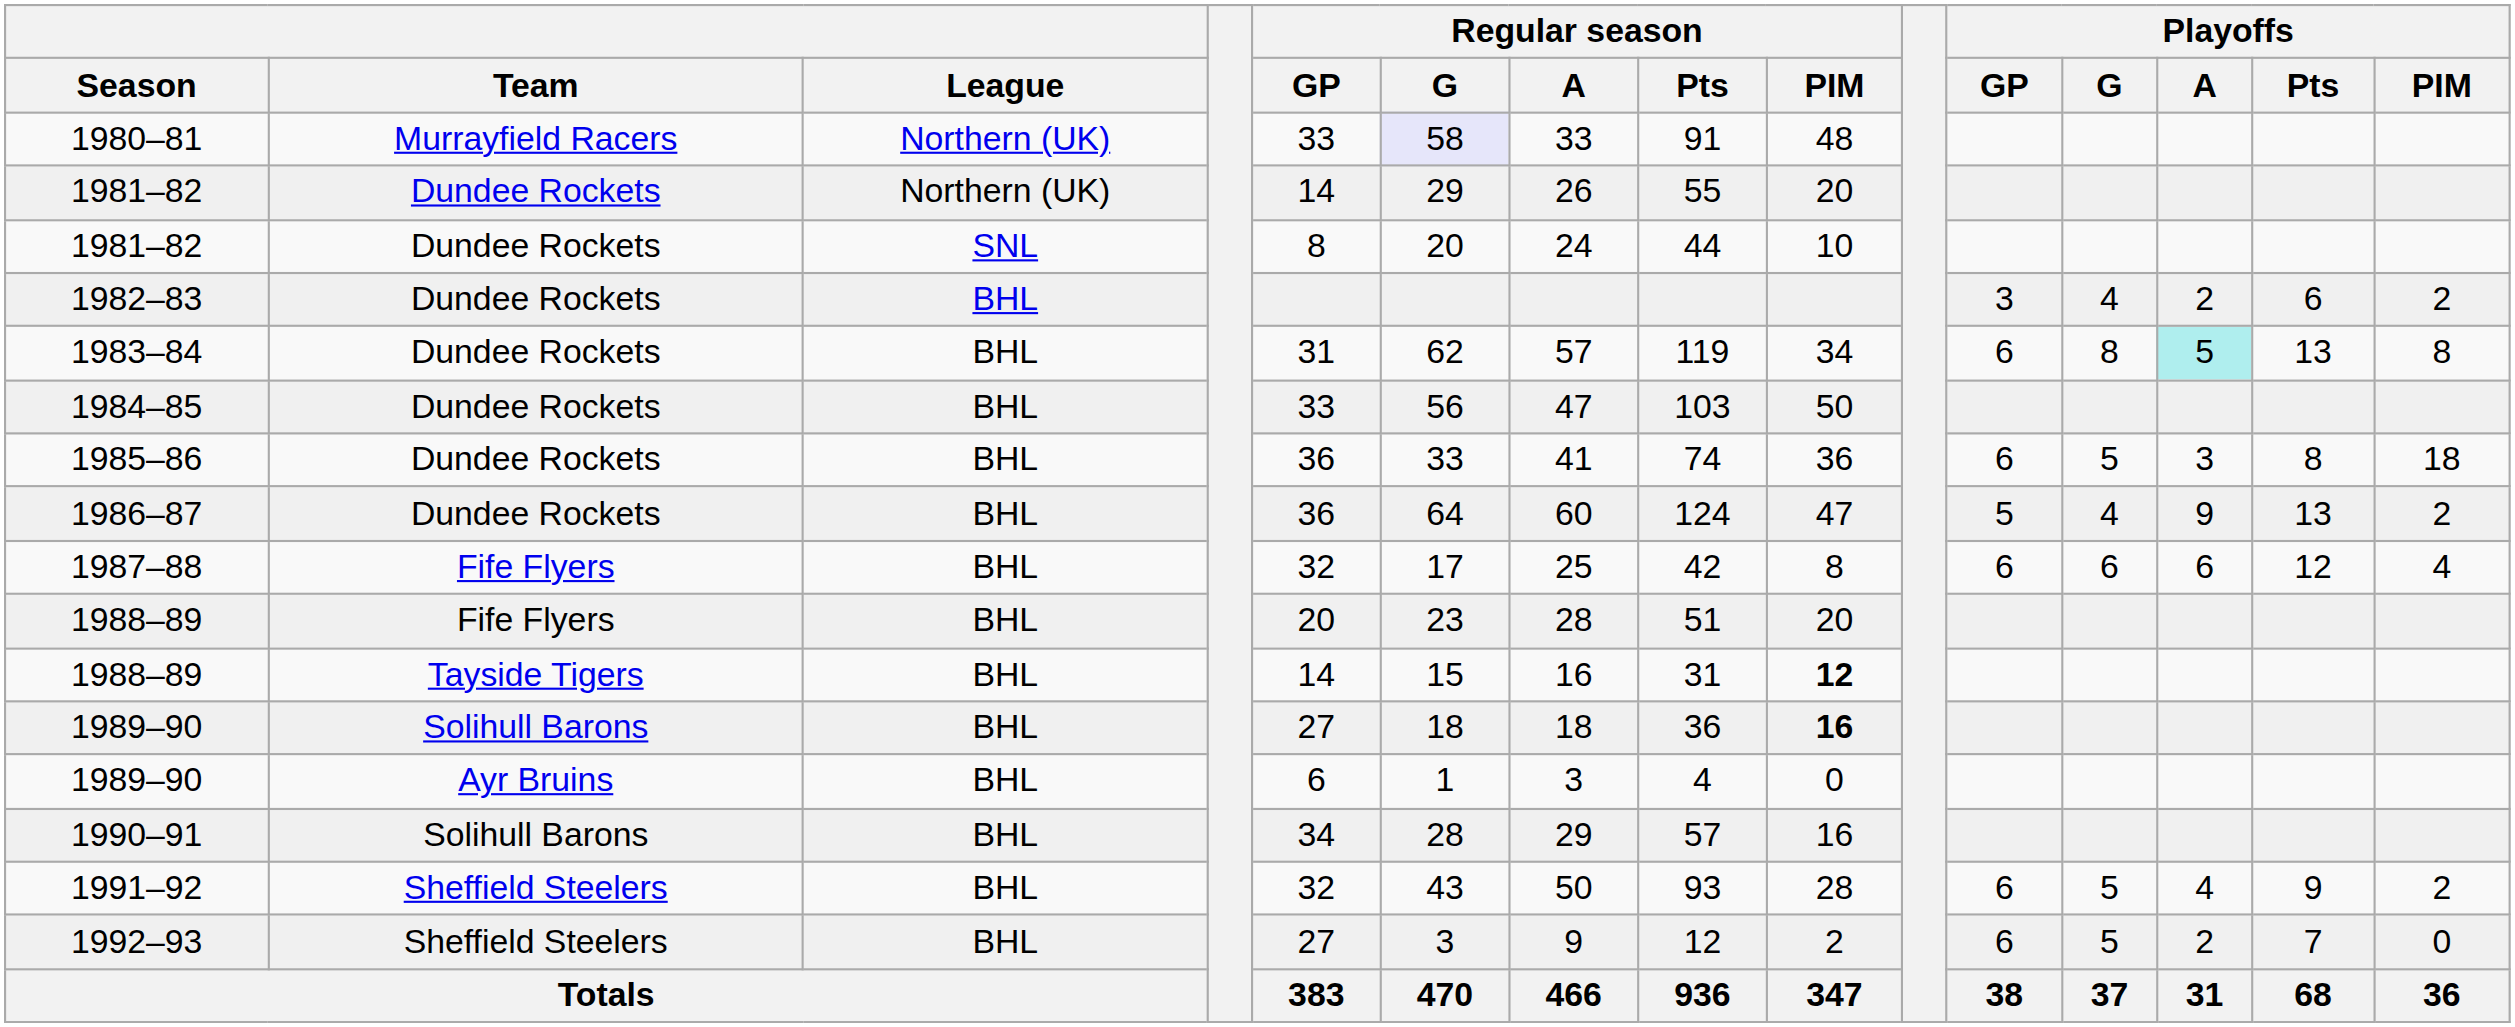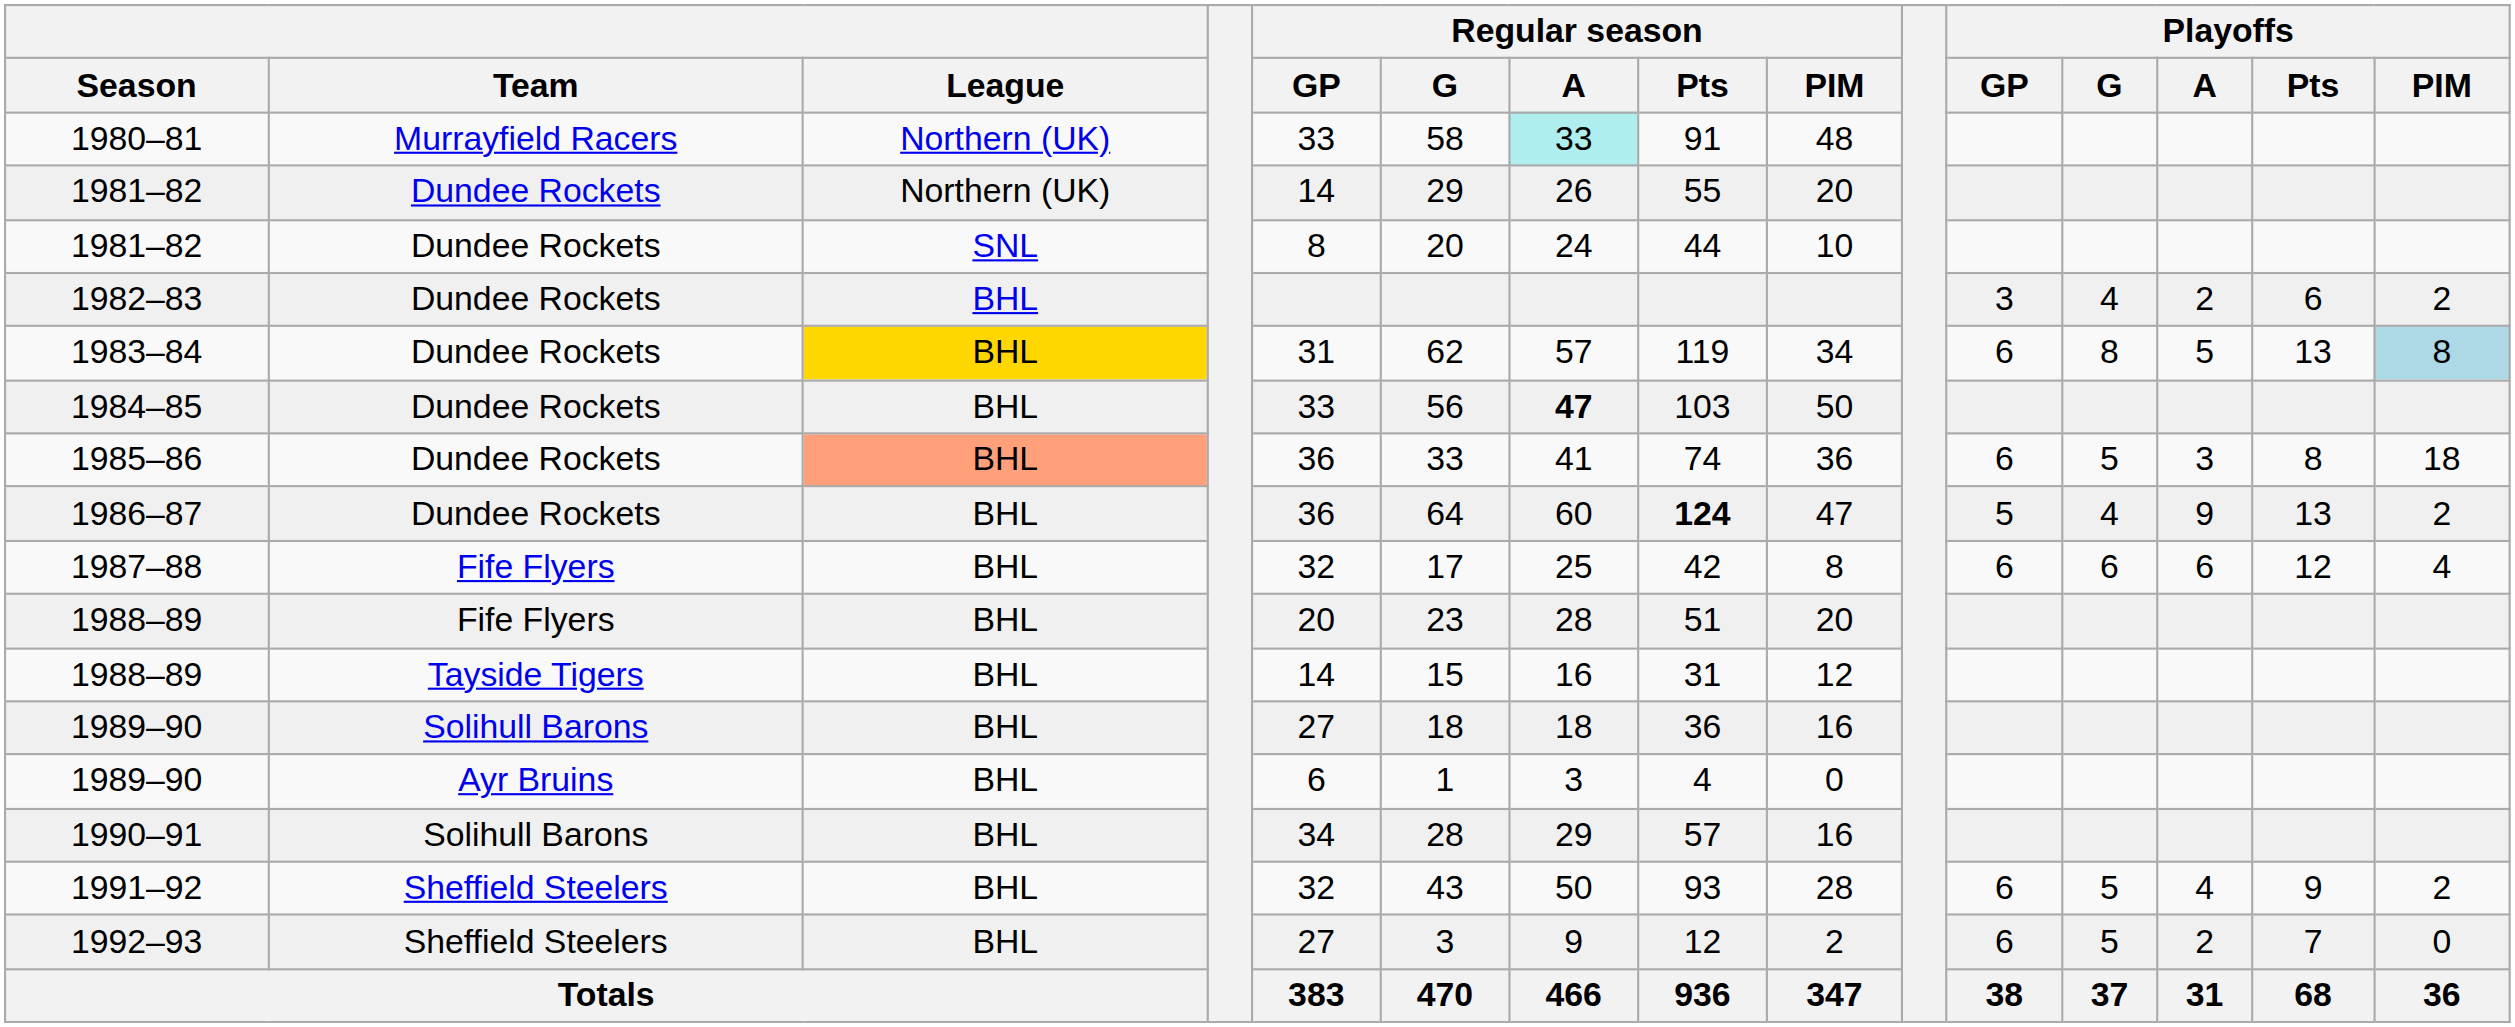(1445, 138) lavender background -> (1445, 138) no background
(1574, 138) no background -> (1574, 138) paleturquoise background
(1005, 352) no background -> (1005, 352) gold background
(2205, 352) paleturquoise background -> (2205, 352) no background
(2442, 352) no background -> (2442, 352) lightblue background
(1574, 406) normal -> (1574, 406) bold
(1005, 459) no background -> (1005, 459) lightsalmon background
(1702, 513) normal -> (1702, 513) bold
(1834, 673) bold -> (1834, 673) normal
(1834, 727) bold -> (1834, 727) normal
